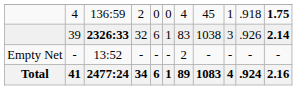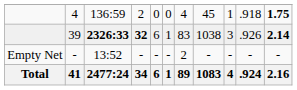(141, 34) normal -> (141, 34) bold
